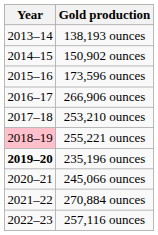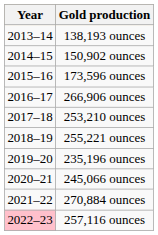(30, 138) pink background -> (30, 138) no background
(30, 158) bold -> (30, 158) normal
(30, 220) no background -> (30, 220) pink background
